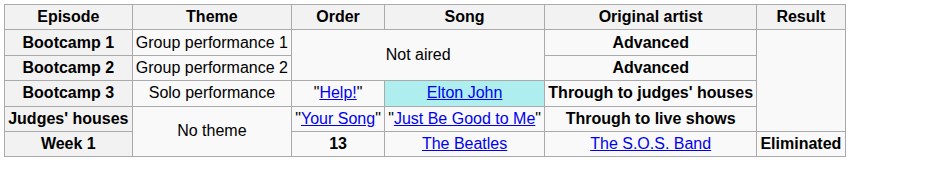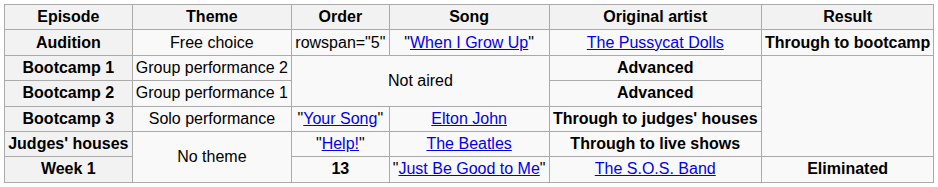+ row: (68, 42)
(212, 42) Group performance 1 -> (212, 67) Group performance 2
(212, 67) Group performance 2 -> (212, 93) Group performance 1
(338, 93) "Help!" -> (340, 118) "Your Song"
(465, 93) paleturquoise background -> (469, 118) no background
(338, 118) "Your Song" -> (340, 144) "Help!"
(465, 118) "Just Be Good to Me" -> (469, 144) The Beatles
(465, 144) The Beatles -> (469, 169) "Just Be Good to Me"
